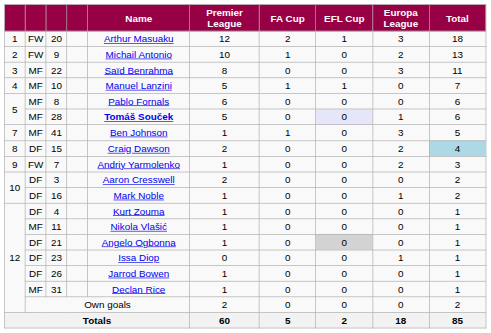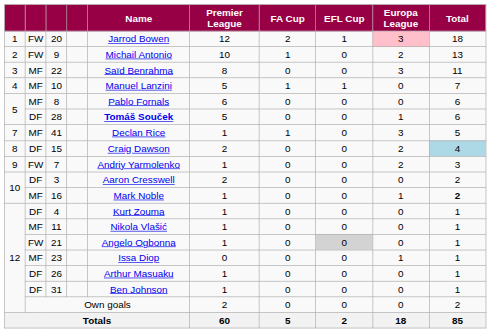(139, 39) Arthur Masuaku -> (139, 39) Jarrod Bowen
(401, 39) no background -> (401, 39) pink background
(36, 117) MF -> (36, 117) DF
(344, 117) lavender background -> (344, 117) no background
(139, 133) Ben Johnson -> (139, 133) Declan Rice
(36, 195) DF -> (36, 195) MF
(457, 195) normal -> (457, 195) bold
(36, 242) DF -> (36, 242) FW
(36, 258) DF -> (36, 258) MF
(139, 274) Jarrod Bowen -> (139, 274) Arthur Masuaku
(36, 289) MF -> (36, 289) DF
(139, 289) Declan Rice -> (139, 289) Ben Johnson
